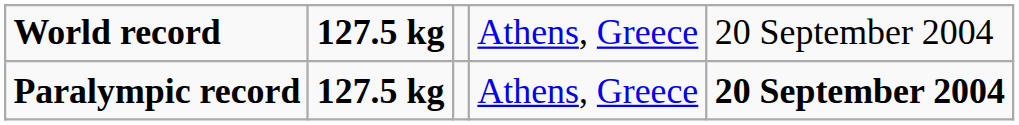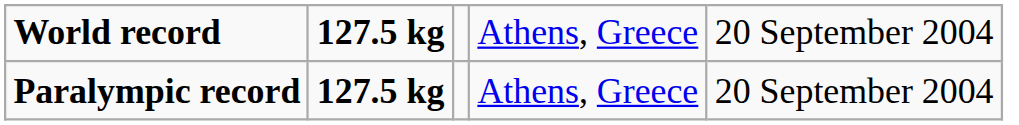(860, 89) bold -> (854, 89) normal
